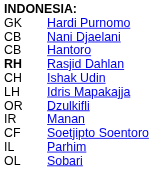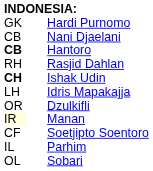(13, 50) normal -> (13, 50) bold
(13, 64) bold -> (13, 64) normal
(13, 78) normal -> (13, 78) bold
(10, 119) no background -> (10, 119) lightyellow background
